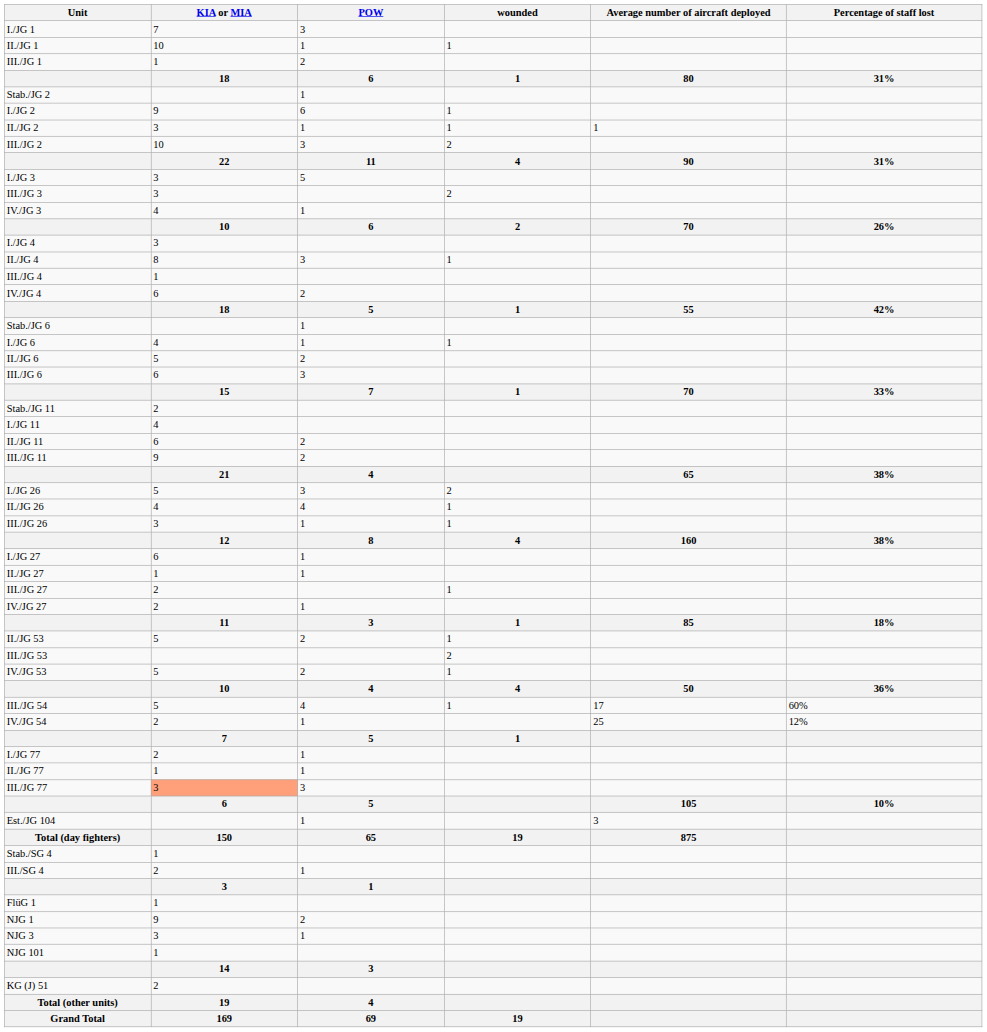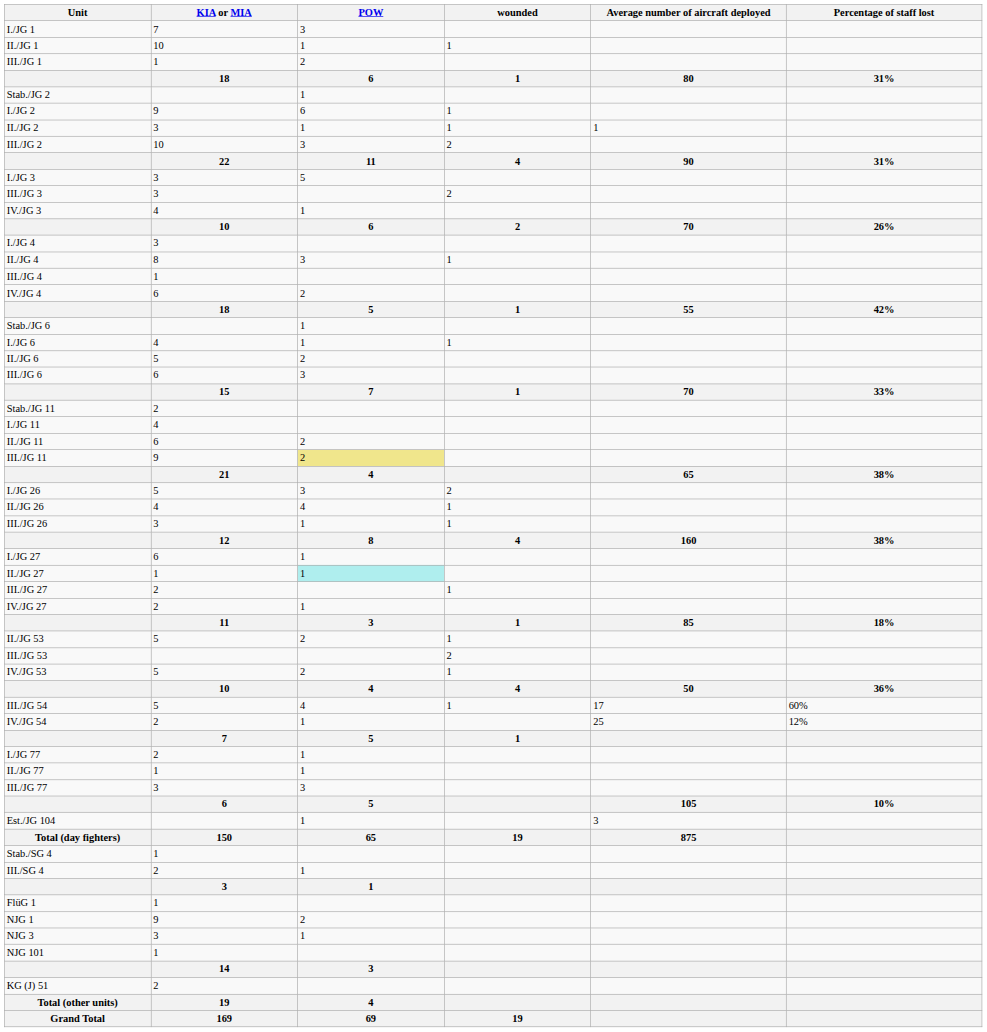(303, 458) no background -> (303, 458) khaki background
(303, 573) no background -> (303, 573) paleturquoise background
(156, 787) lightsalmon background -> (156, 787) no background
